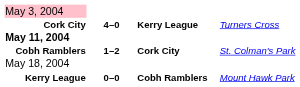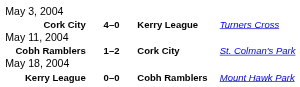(34, 11) pink background -> (34, 11) no background
(37, 37) bold -> (37, 37) normal
